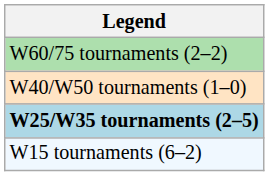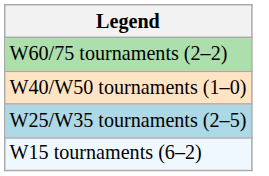(134, 120) bold -> (128, 120) normal
